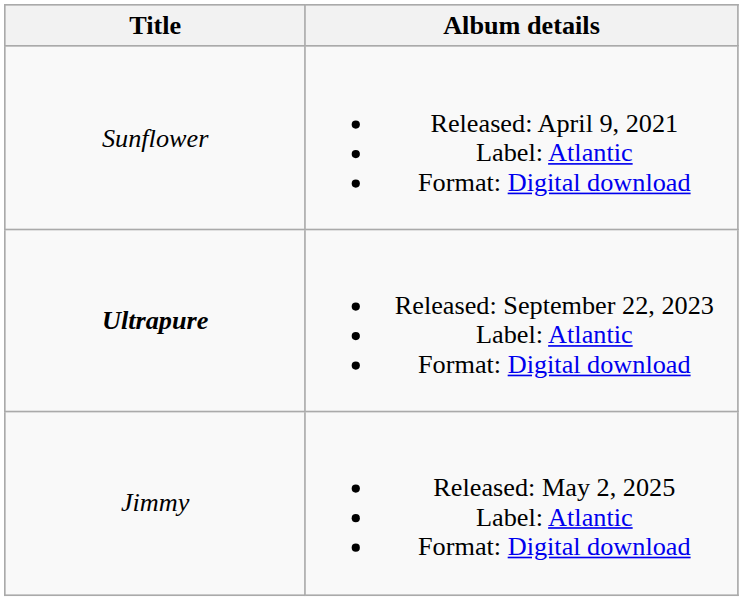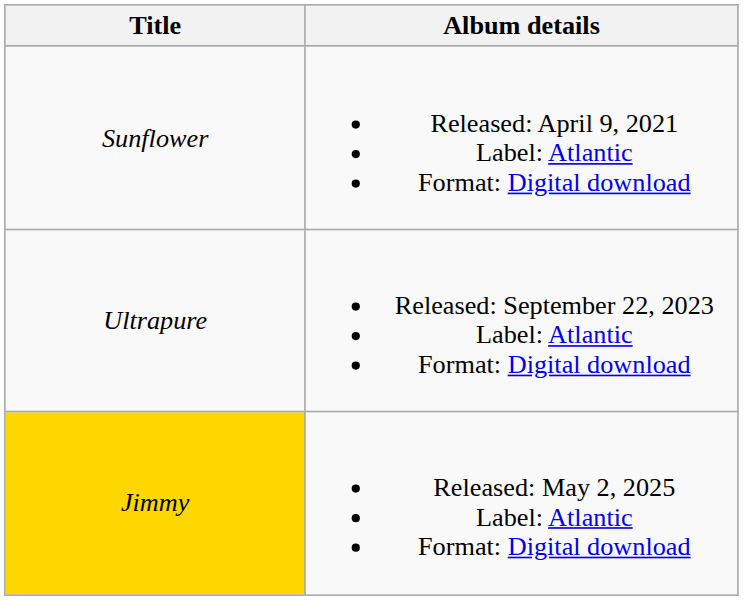(155, 320) bold -> (155, 320) normal
(155, 502) no background -> (155, 502) gold background
